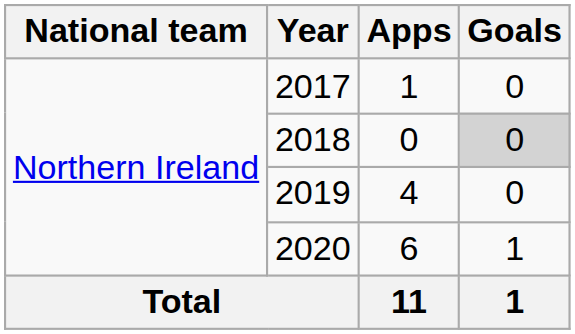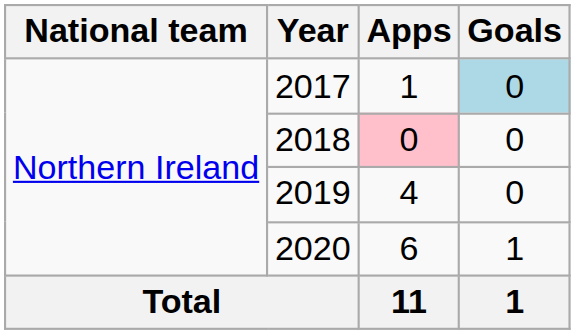(515, 85) no background -> (515, 85) lightblue background
(409, 139) no background -> (409, 139) pink background
(515, 139) lightgrey background -> (515, 139) no background
